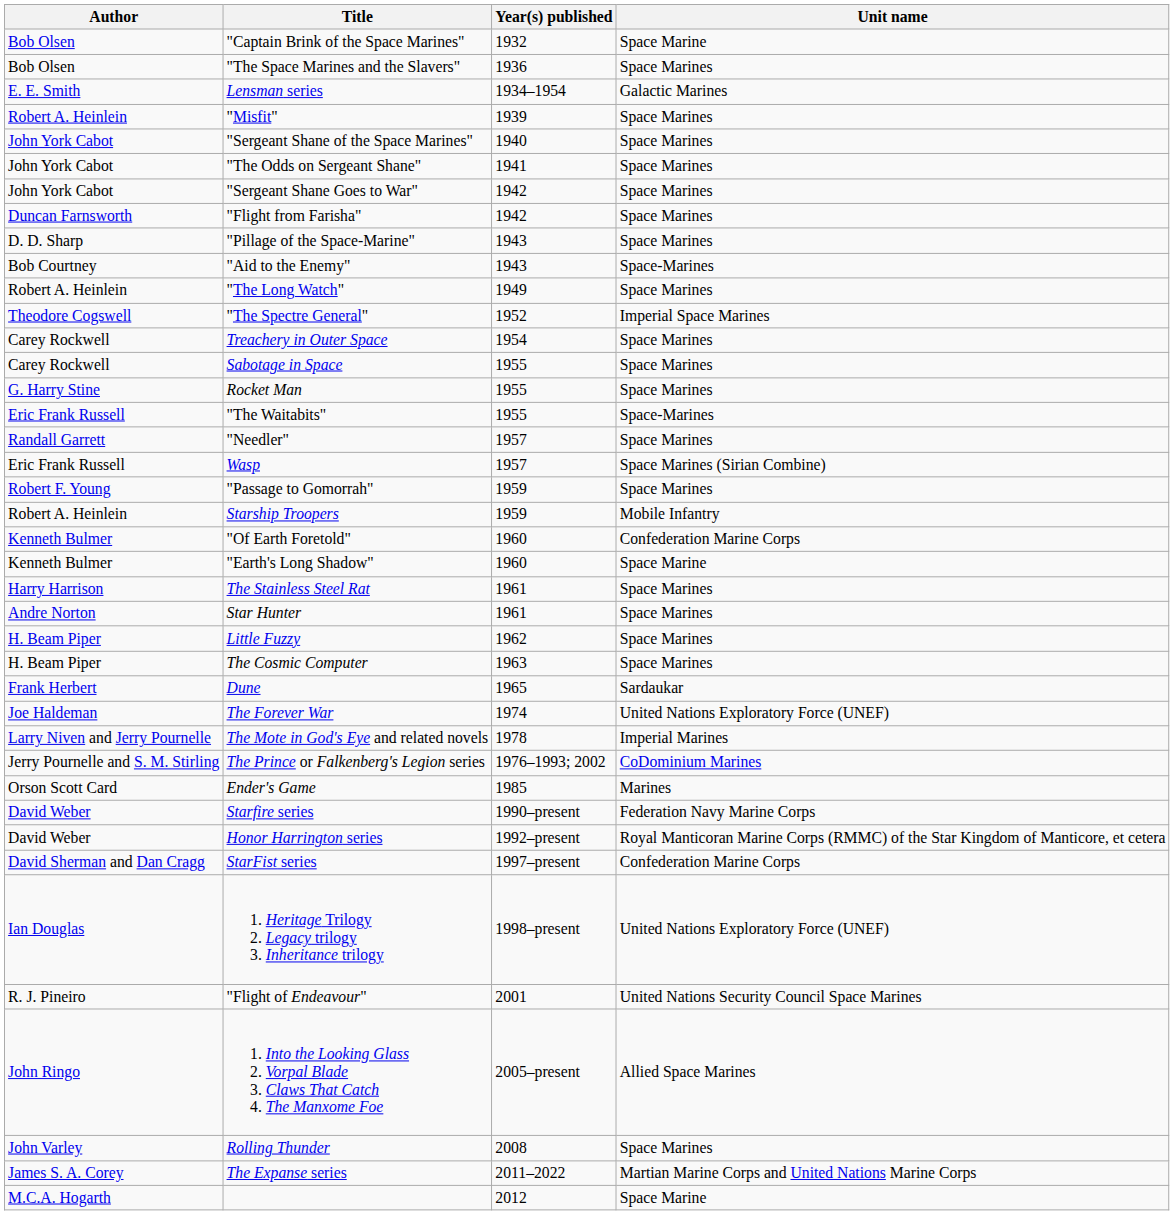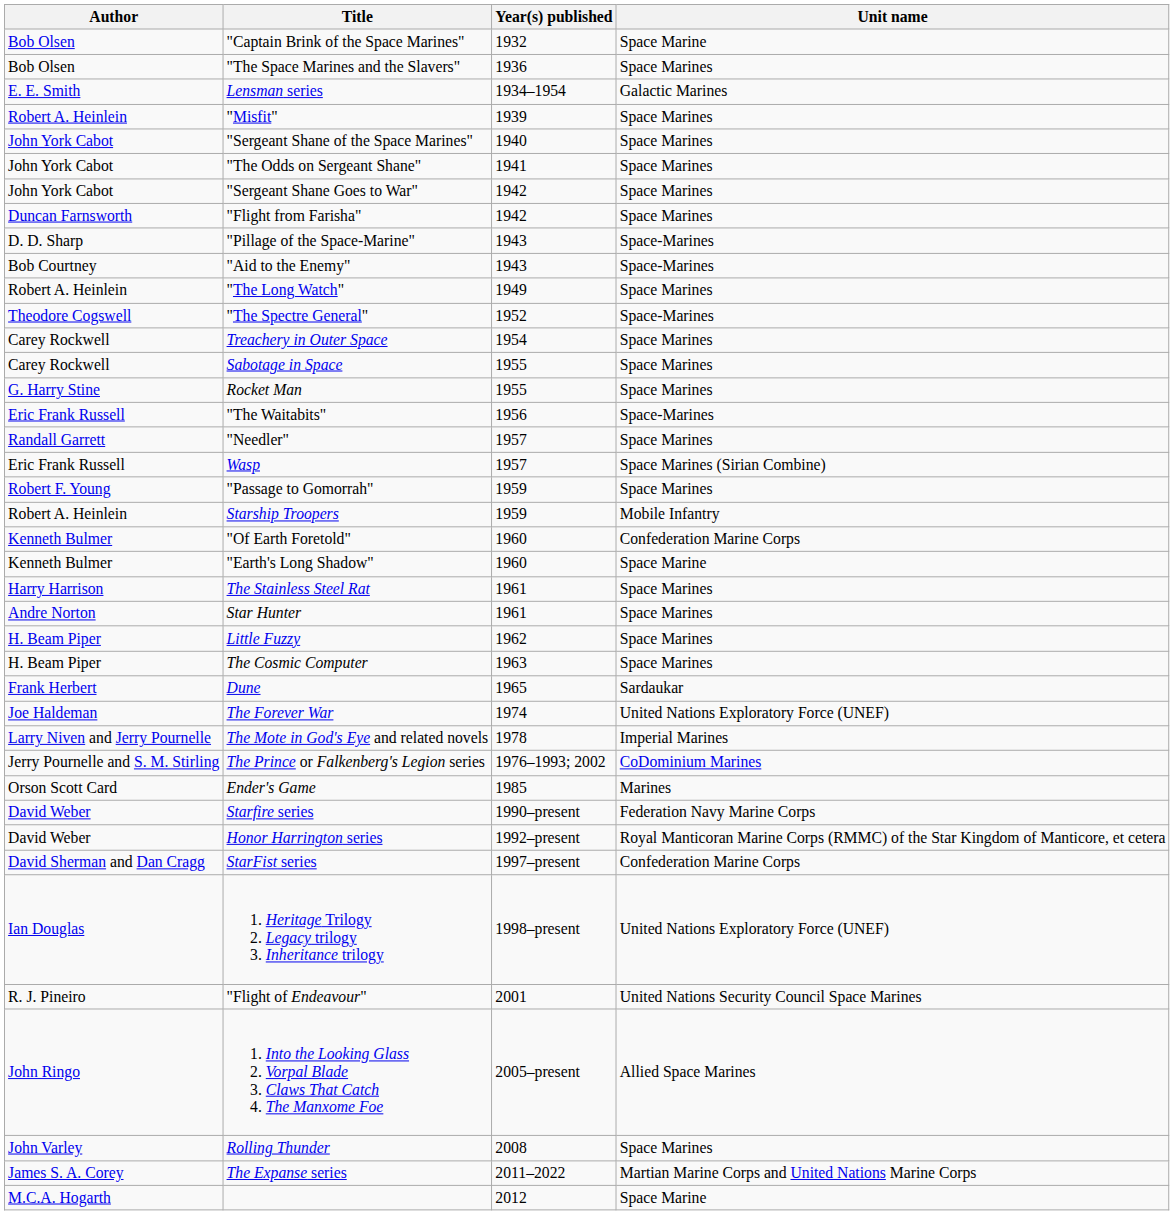(666, 240) Space Marines -> (667, 240) Space-Marines
(695, 315) Imperial Space Marines -> (667, 315) Space-Marines
(511, 414) 1955 -> (511, 414) 1956
